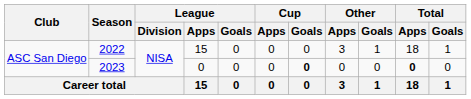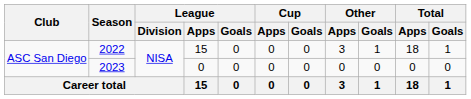(307, 67) bold -> (307, 67) normal
(412, 67) bold -> (412, 67) normal
